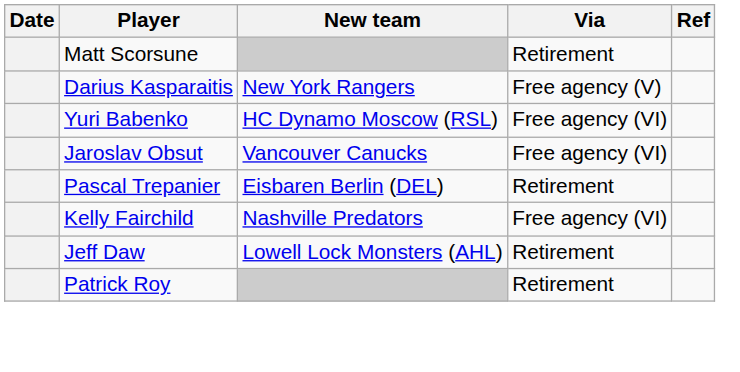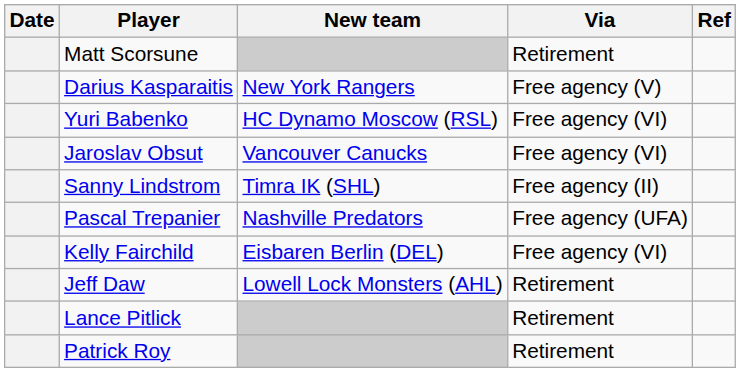+ row: (142, 185)
(343, 185) Eisbaren Berlin (DEL) -> (333, 218) Nashville Predators
(563, 185) Retirement -> (600, 218) Free agency (UFA)
(333, 218) Nashville Predators -> (343, 251) Eisbaren Berlin (DEL)
+ row: (123, 317)
